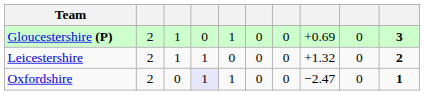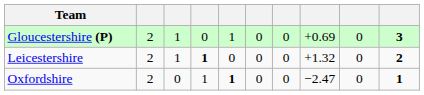(205, 57) normal -> (205, 57) bold
(205, 79) lavender background -> (205, 79) no background
(232, 79) normal -> (232, 79) bold
